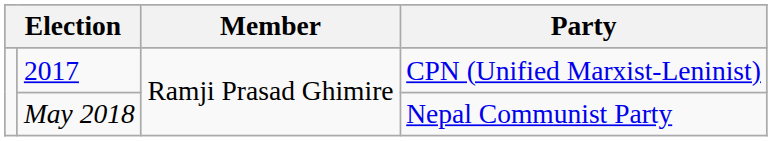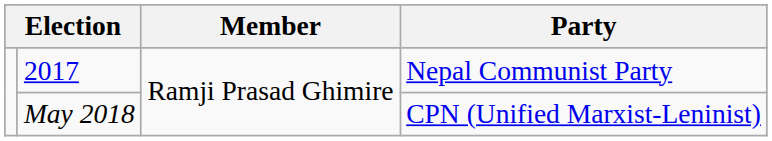(584, 69) CPN (Unified Marxist-Leninist) -> (539, 69) Nepal Communist Party
(539, 113) Nepal Communist Party -> (584, 113) CPN (Unified Marxist-Leninist)
